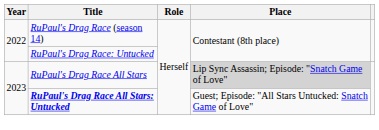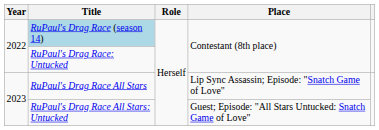(87, 33) no background -> (87, 33) lightblue background
(278, 75) lightgrey background -> (275, 86) no background
(92, 101) bold -> (90, 112) normal
